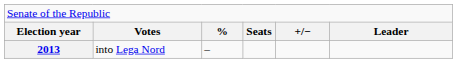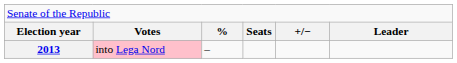(130, 49) no background -> (130, 49) pink background
